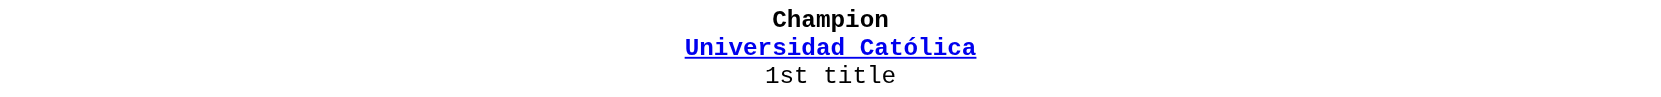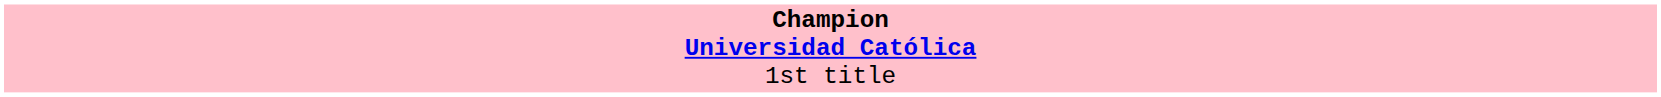(831, 48) no background -> (831, 48) pink background
